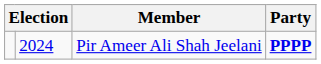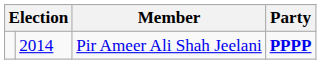(36, 45) 2024 -> (36, 45) 2014
